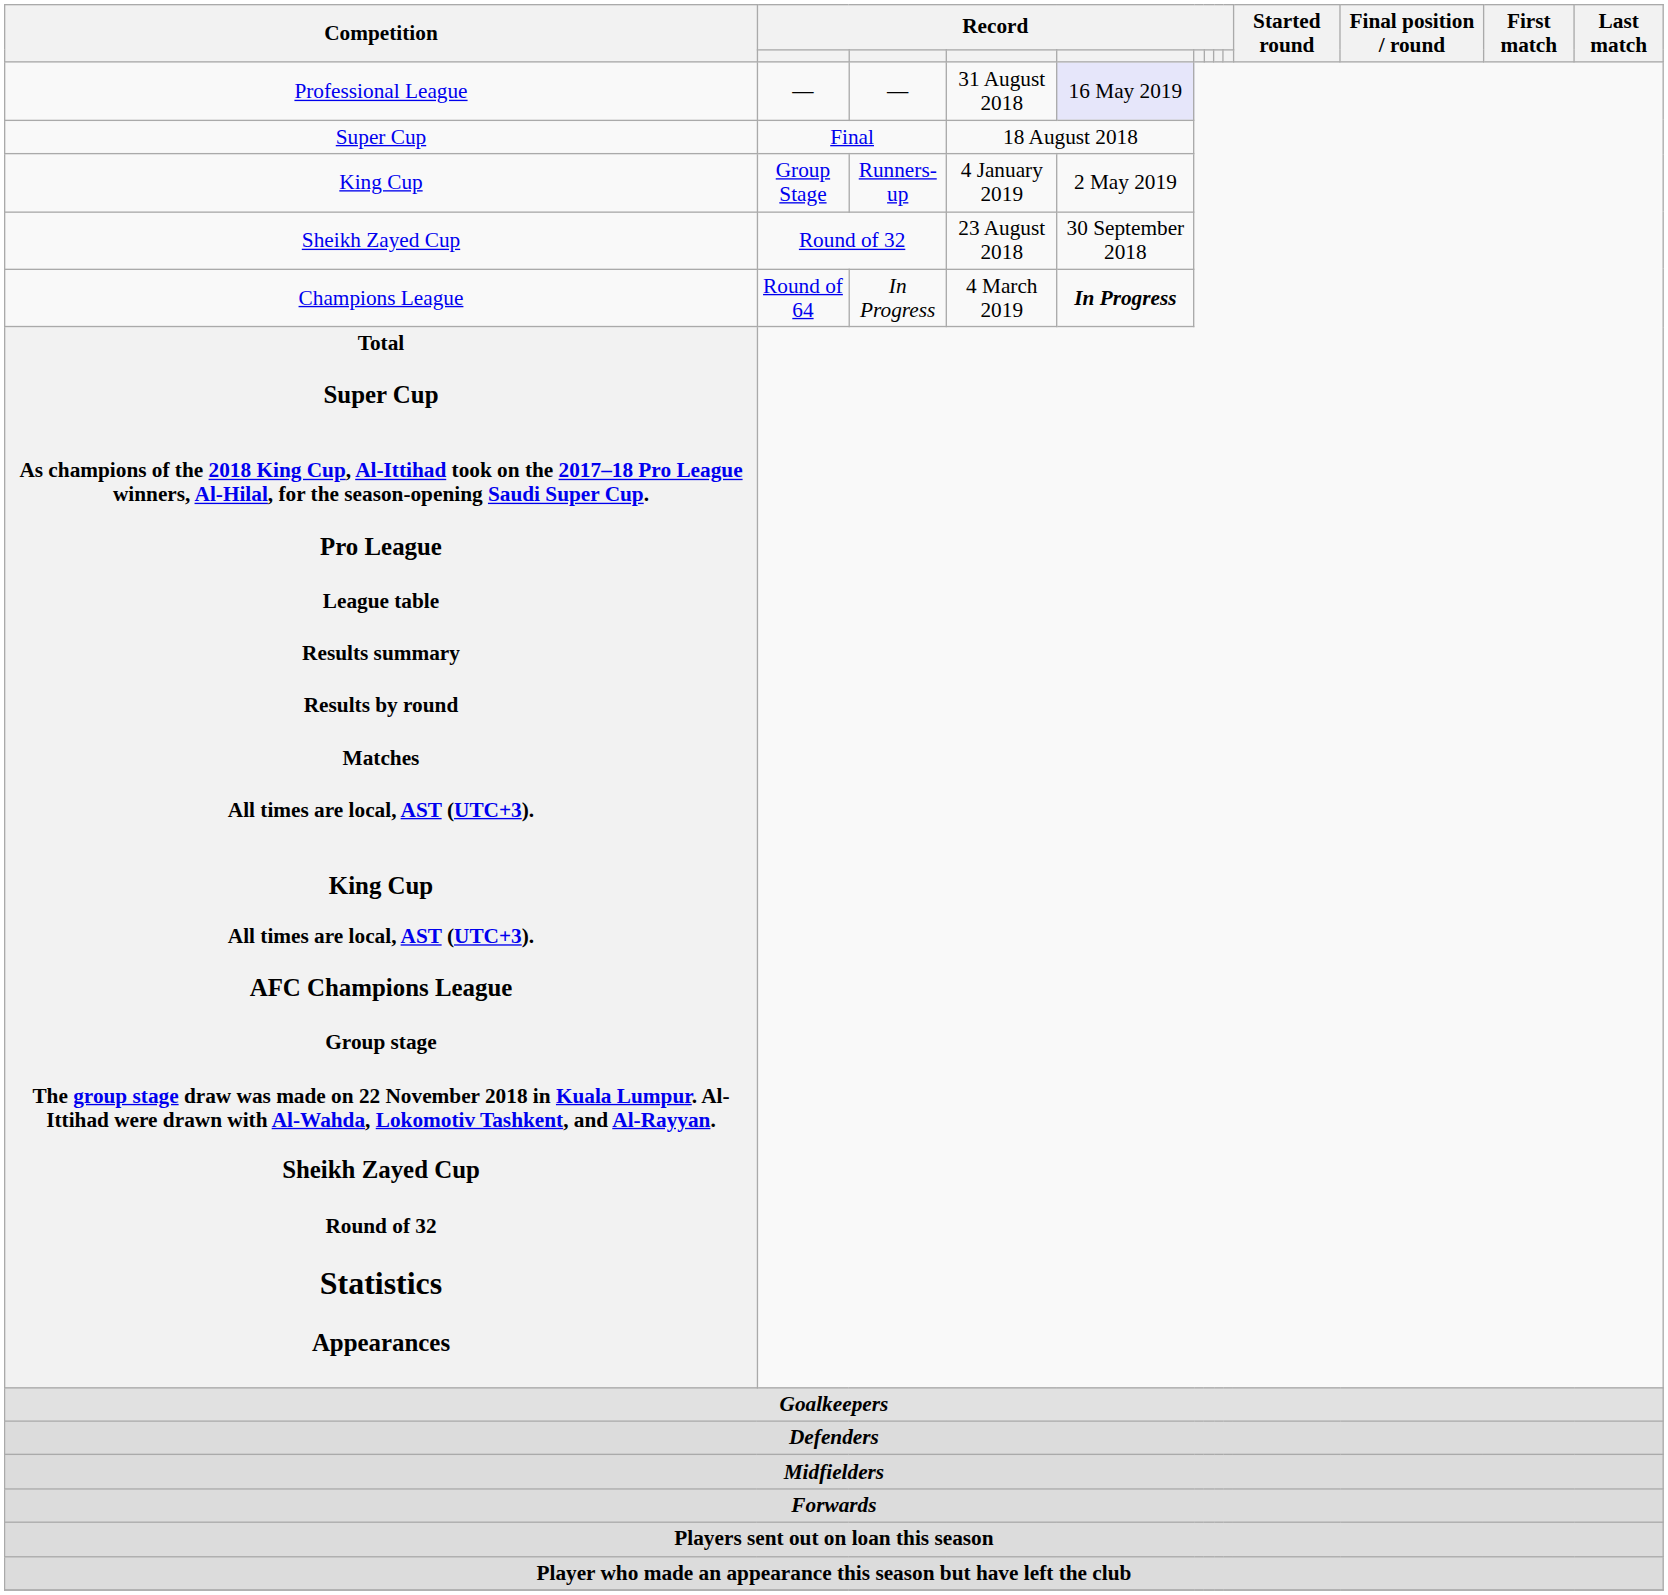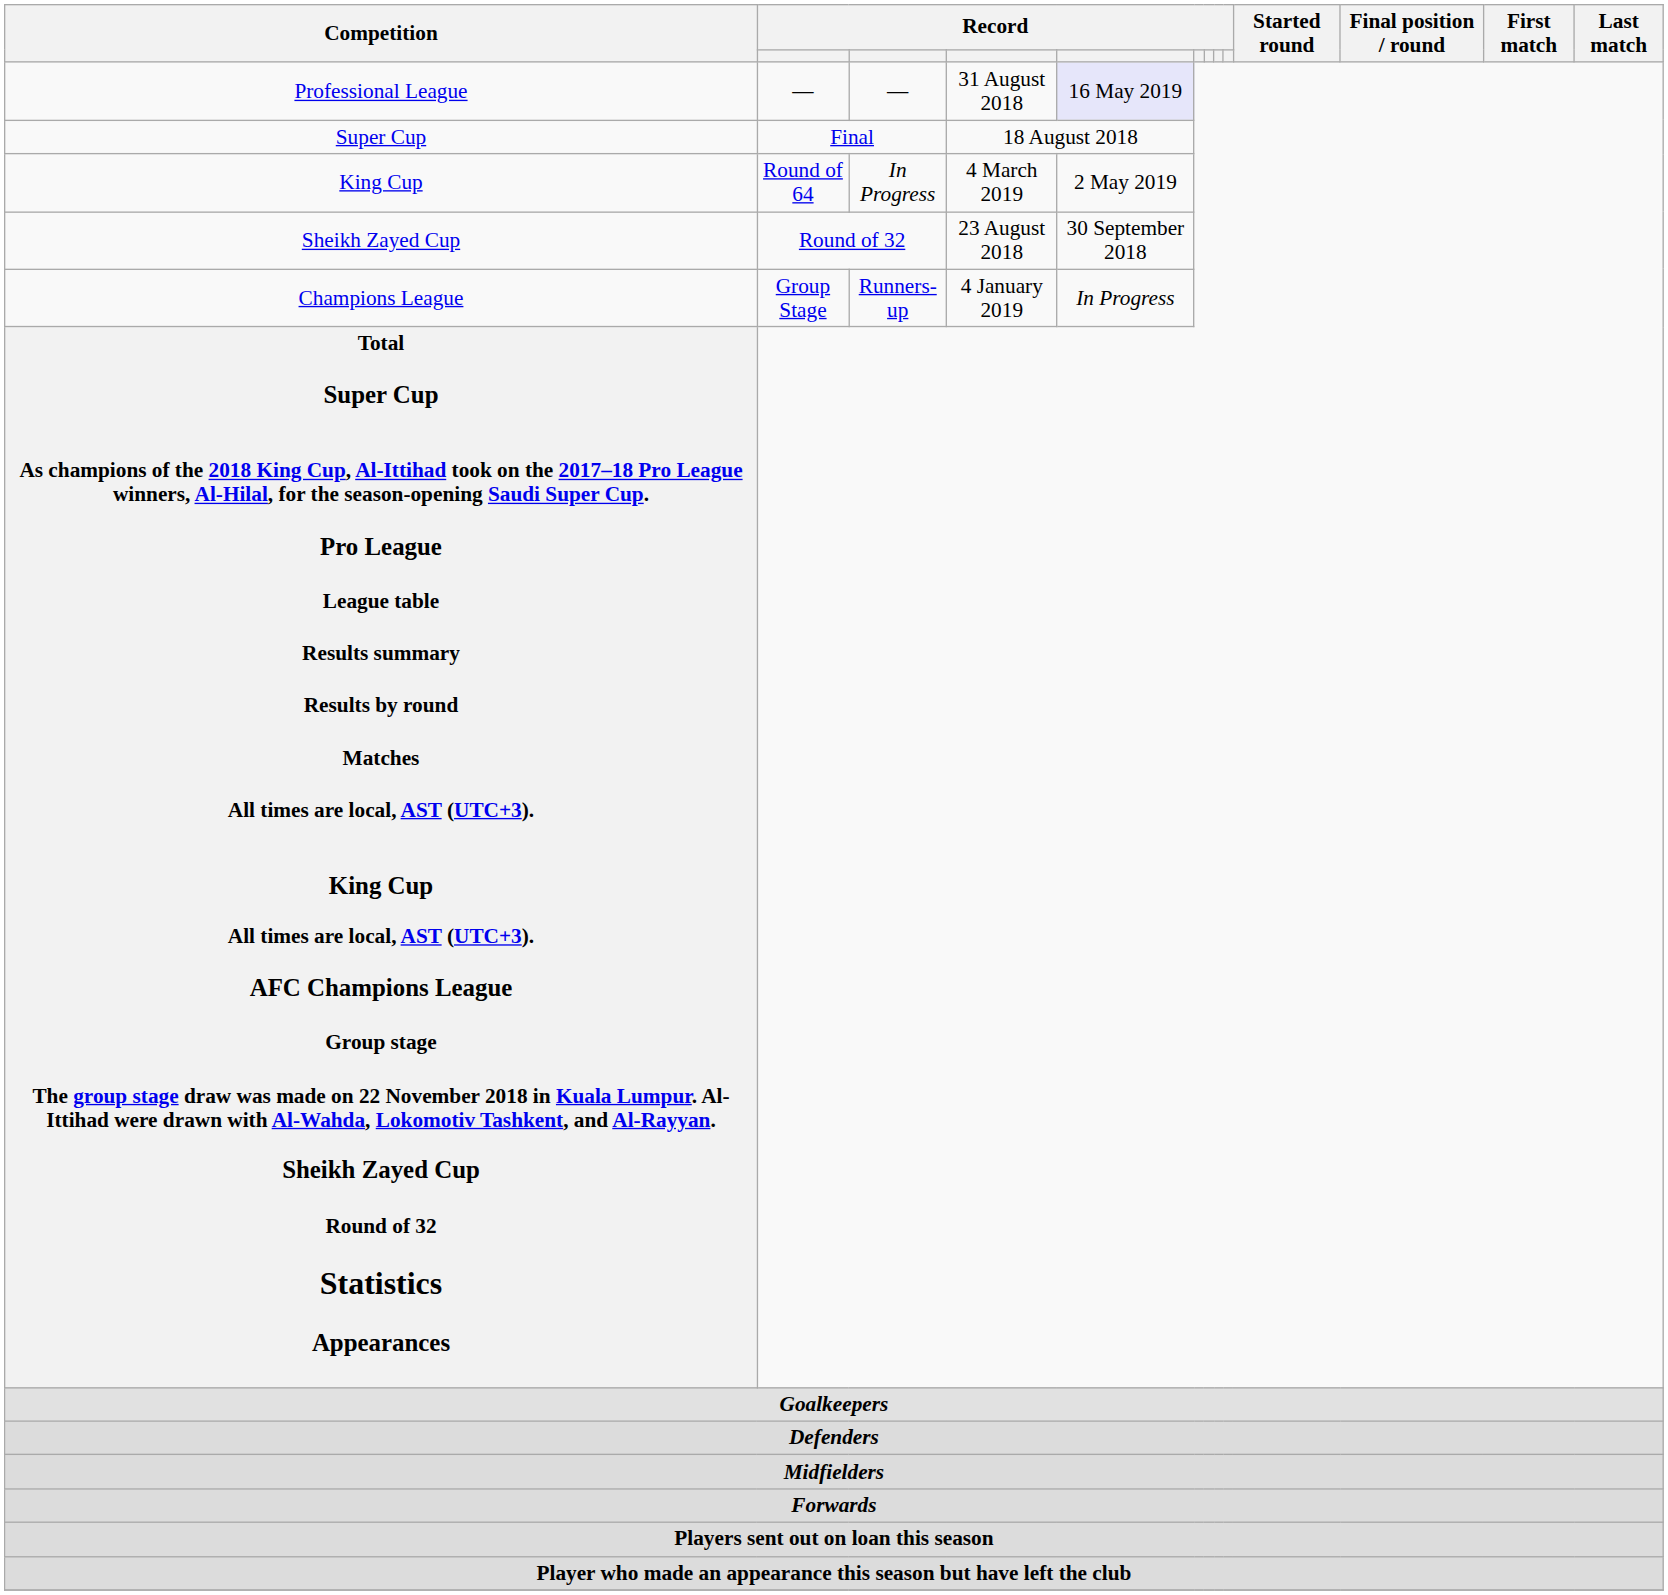(803, 182) Group Stage -> (803, 182) Round of 64
(898, 182) Runners-up -> (898, 182) In Progress
(1002, 182) 4 January 2019 -> (1002, 182) 4 March 2019
(803, 297) Round of 64 -> (803, 297) Group Stage
(898, 297) In Progress -> (898, 297) Runners-up
(1002, 297) 4 March 2019 -> (1002, 297) 4 January 2019
(1125, 297) bold -> (1125, 297) normal
